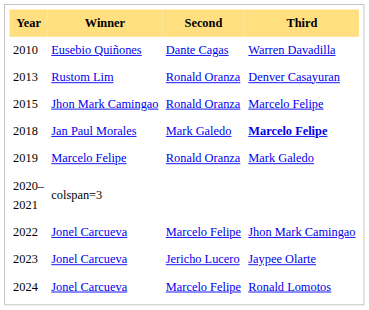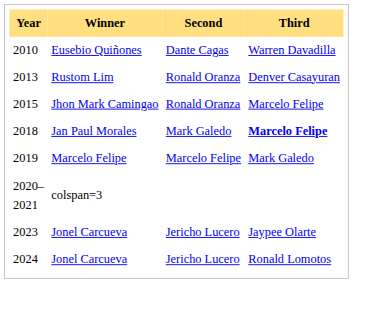(203, 158) Ronald Oranza -> (203, 158) Marcelo Felipe
- row: (25, 232)
(203, 286) Marcelo Felipe -> (203, 259) Jericho Lucero
